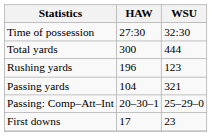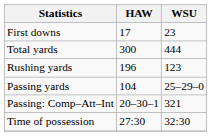rows swapped: (34, 121) <-> (51, 31)
(173, 85) 321 -> (184, 85) 25–29–0
(184, 103) 25–29–0 -> (173, 103) 321
